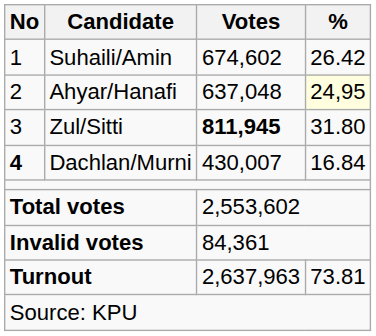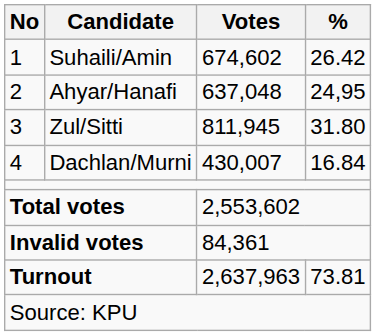(338, 92) lightyellow background -> (338, 92) no background
(241, 127) bold -> (241, 127) normal
(16, 162) bold -> (16, 162) normal
